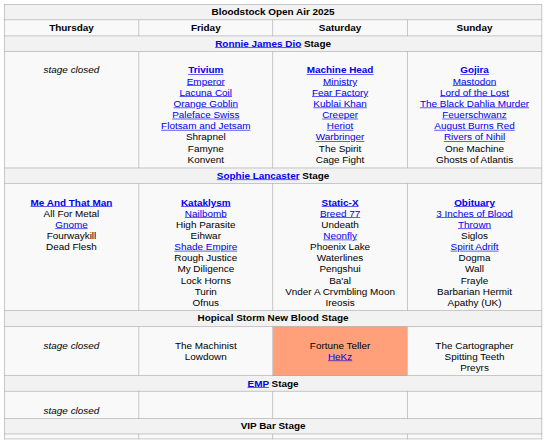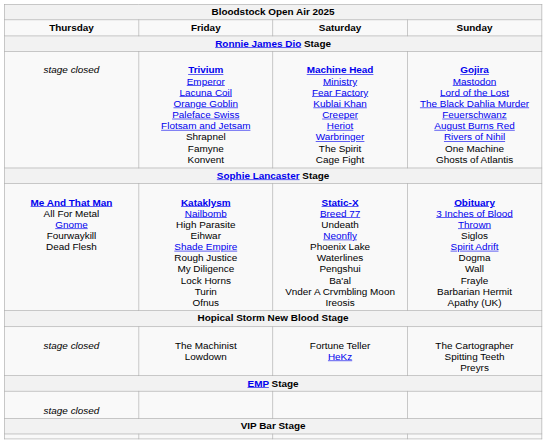(340, 351) lightsalmon background -> (340, 351) no background
